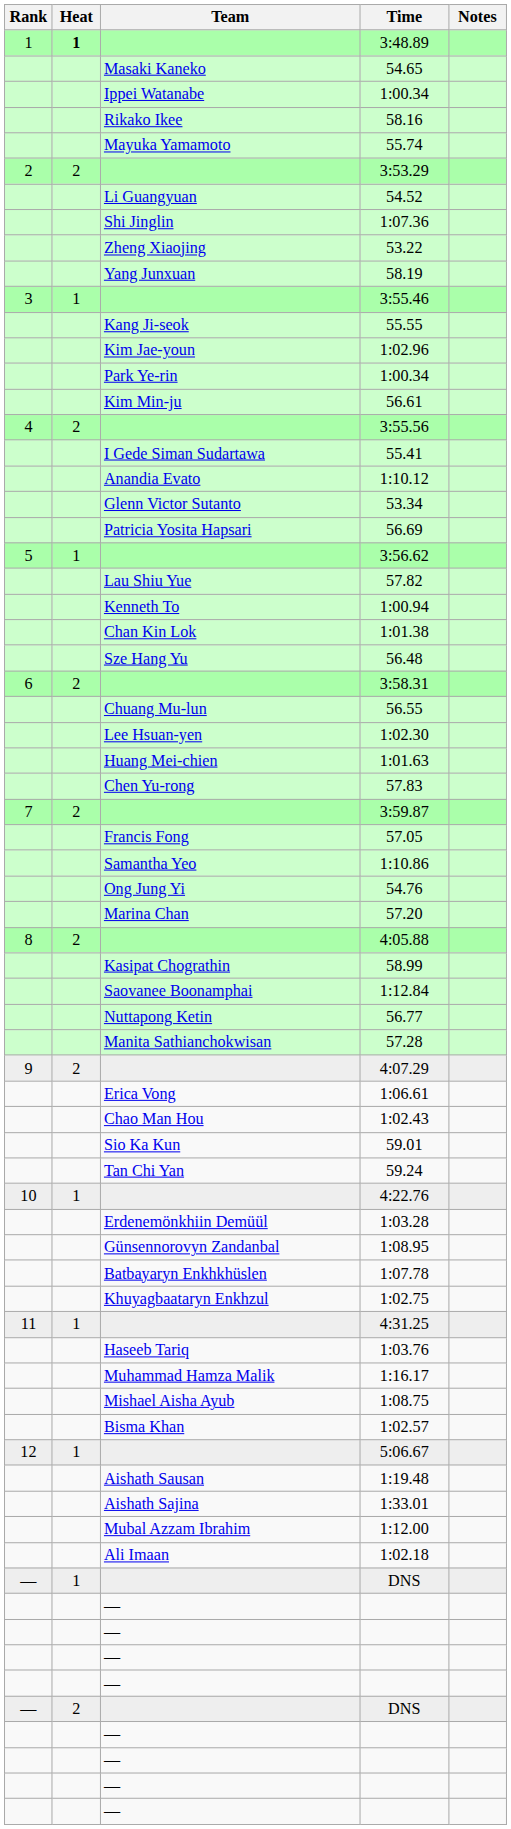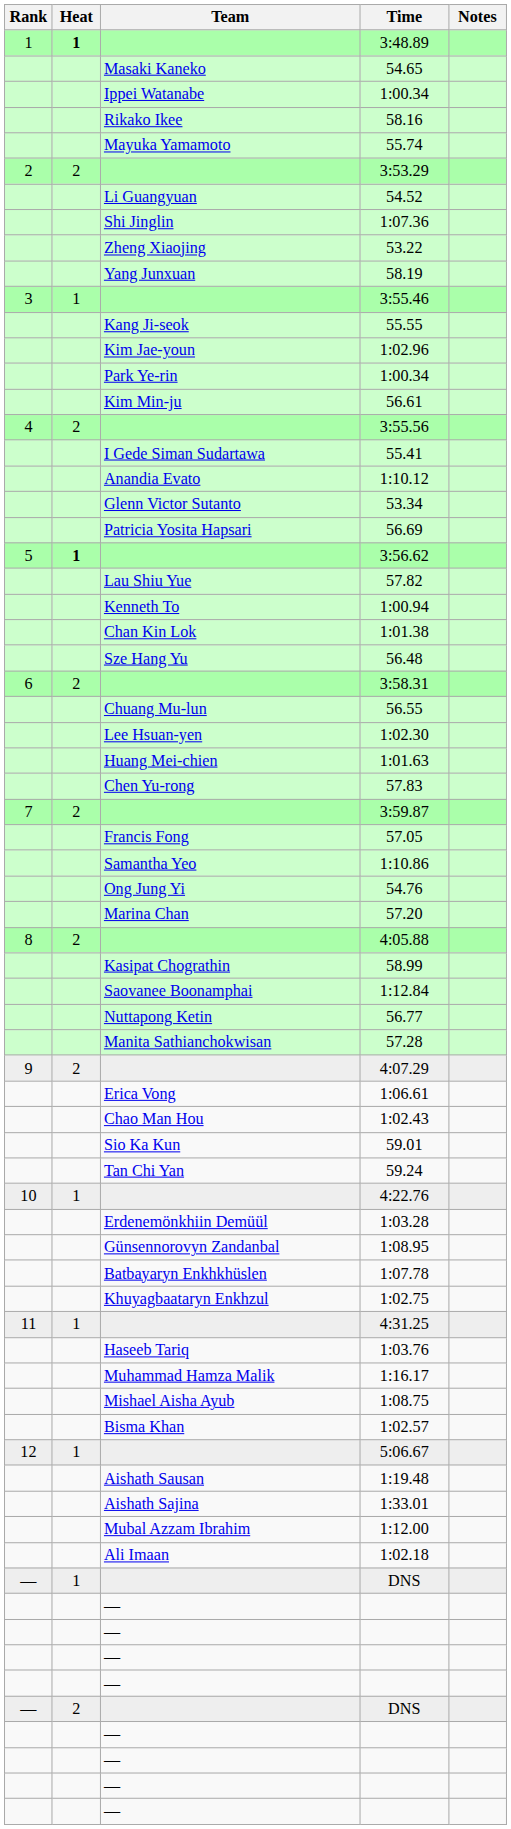(76, 555) normal -> (76, 555) bold
